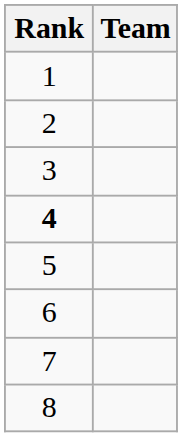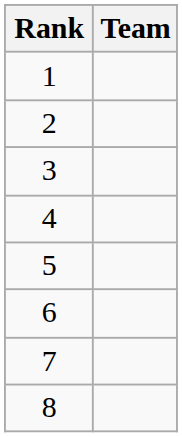(49, 218) bold -> (49, 218) normal
